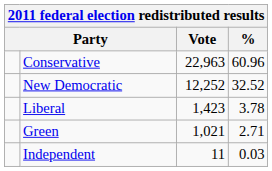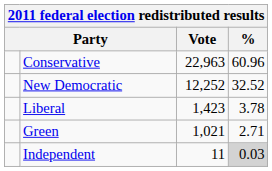(252, 154) no background -> (252, 154) lightgrey background
